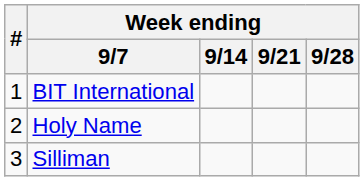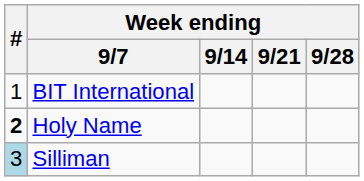(16, 125) normal -> (16, 125) bold
(16, 159) no background -> (16, 159) lightblue background
